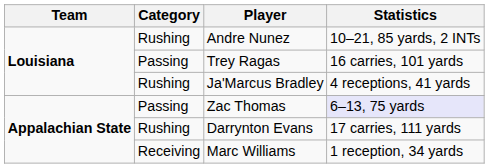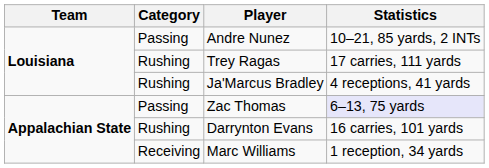(164, 38) Rushing -> (163, 38) Passing
(163, 61) Passing -> (164, 61) Rushing
(397, 61) 16 carries, 101 yards -> (396, 61) 17 carries, 111 yards
(396, 128) 17 carries, 111 yards -> (397, 128) 16 carries, 101 yards
